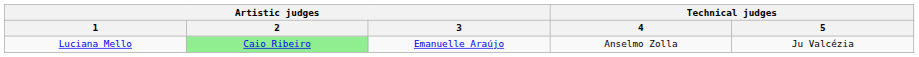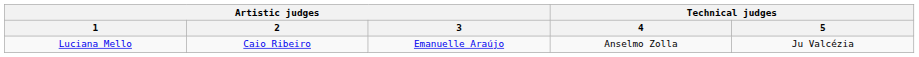(277, 44) lightgreen background -> (277, 44) no background
